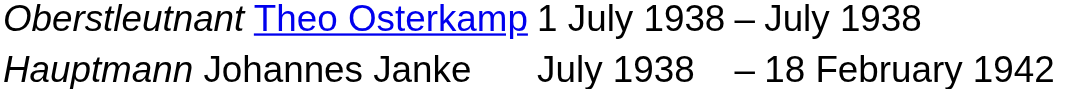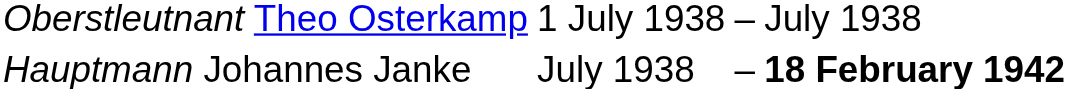(909, 69) normal -> (915, 69) bold
